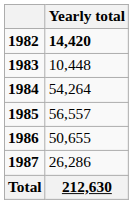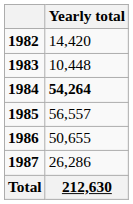(70, 41) bold -> (70, 41) normal
(70, 89) normal -> (70, 89) bold
